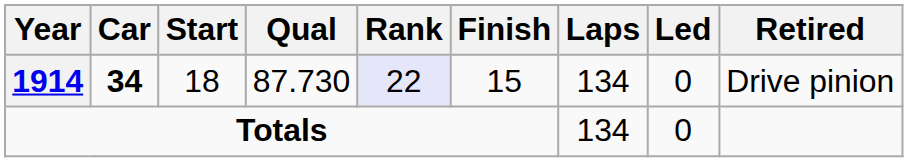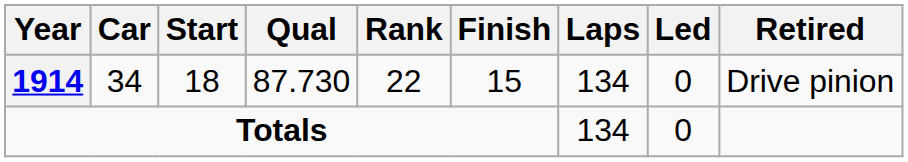(124, 80) bold -> (124, 80) normal
(404, 80) lavender background -> (404, 80) no background
